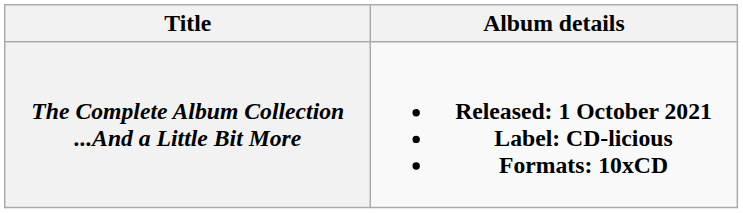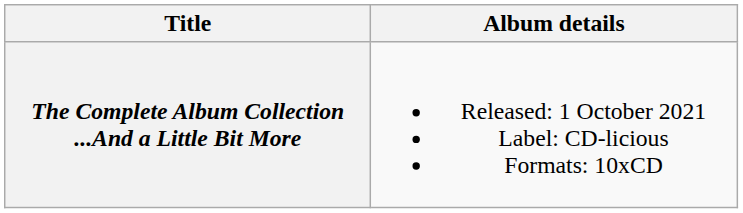(554, 138) bold -> (554, 138) normal
